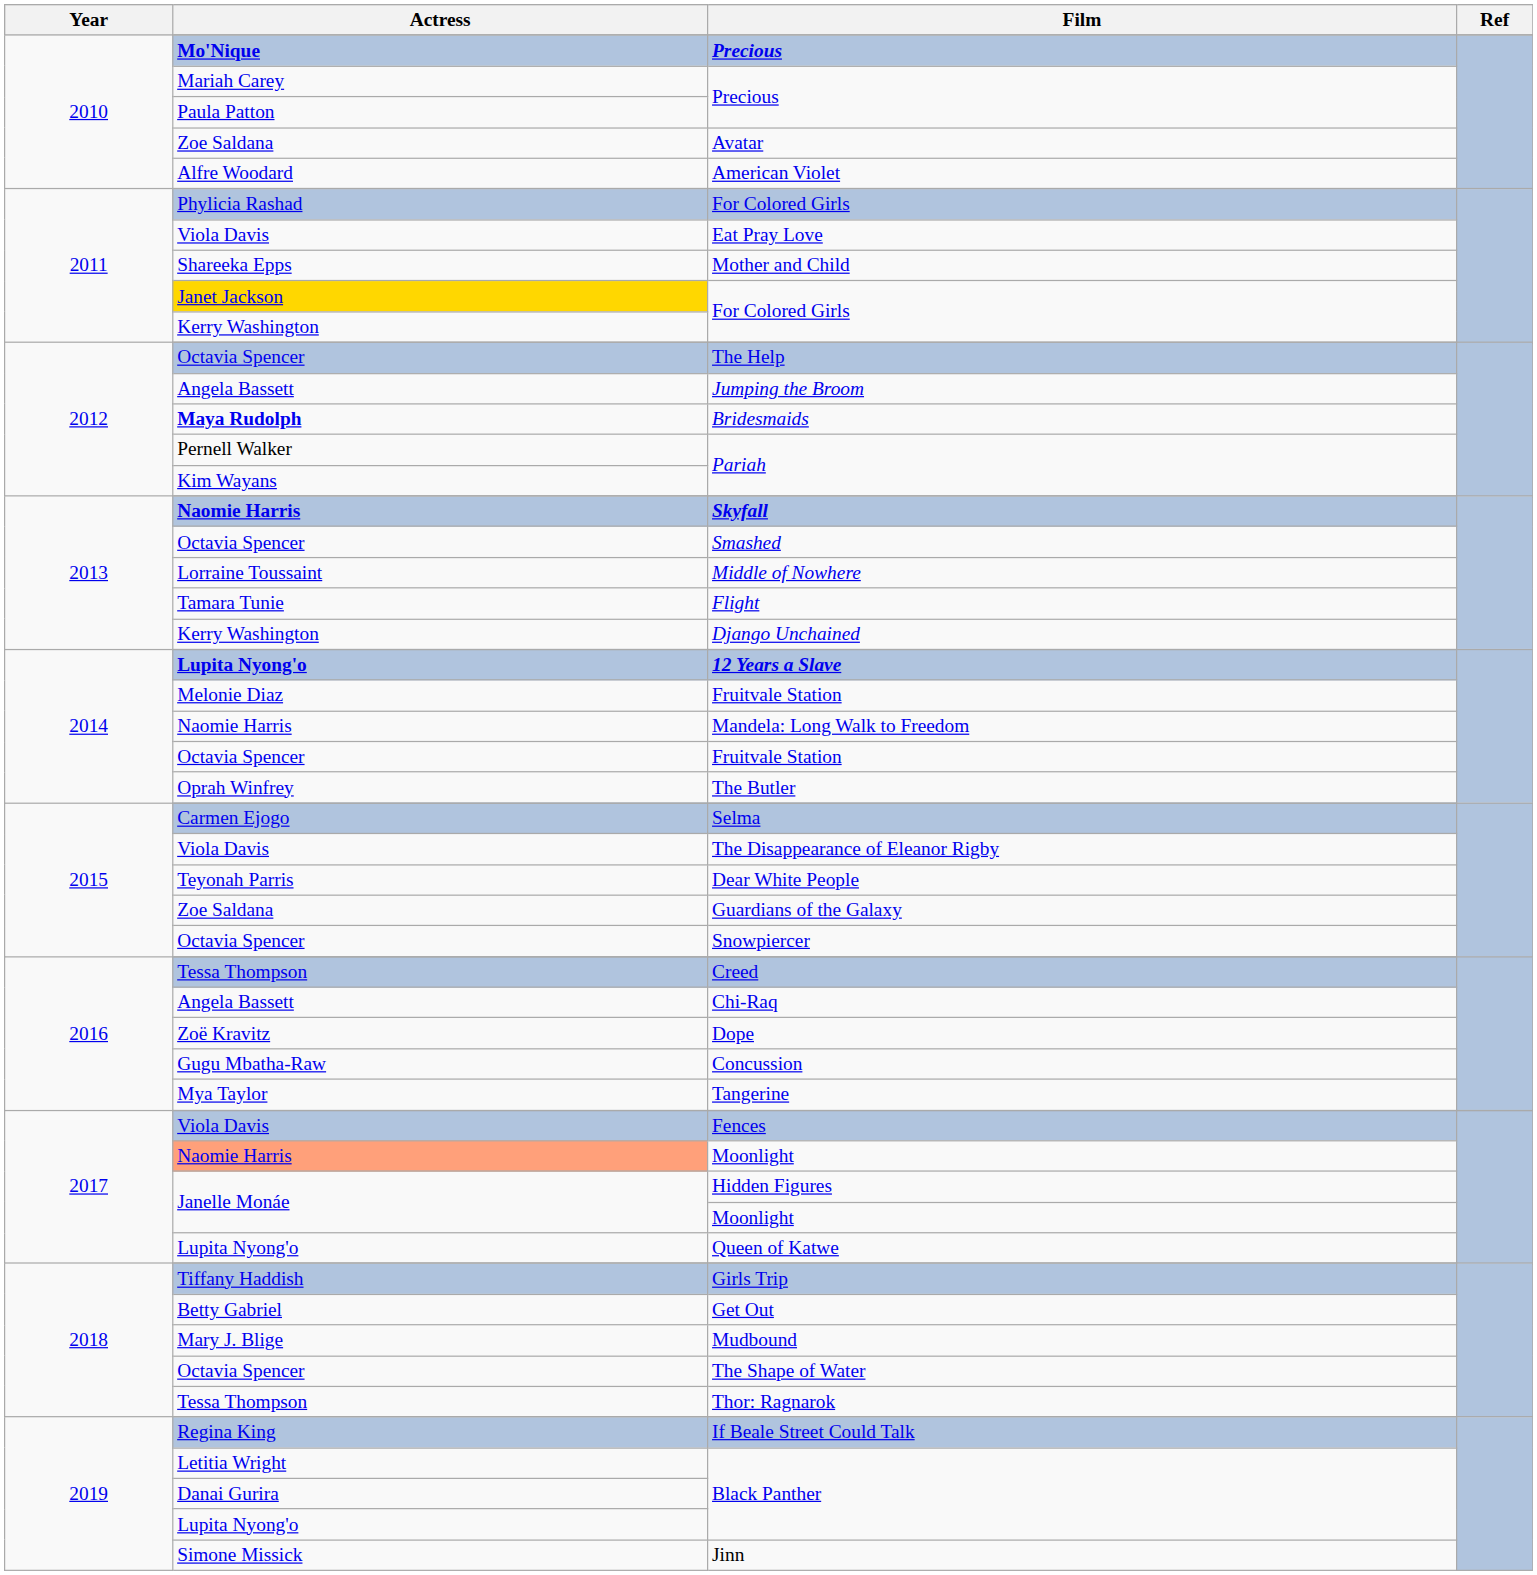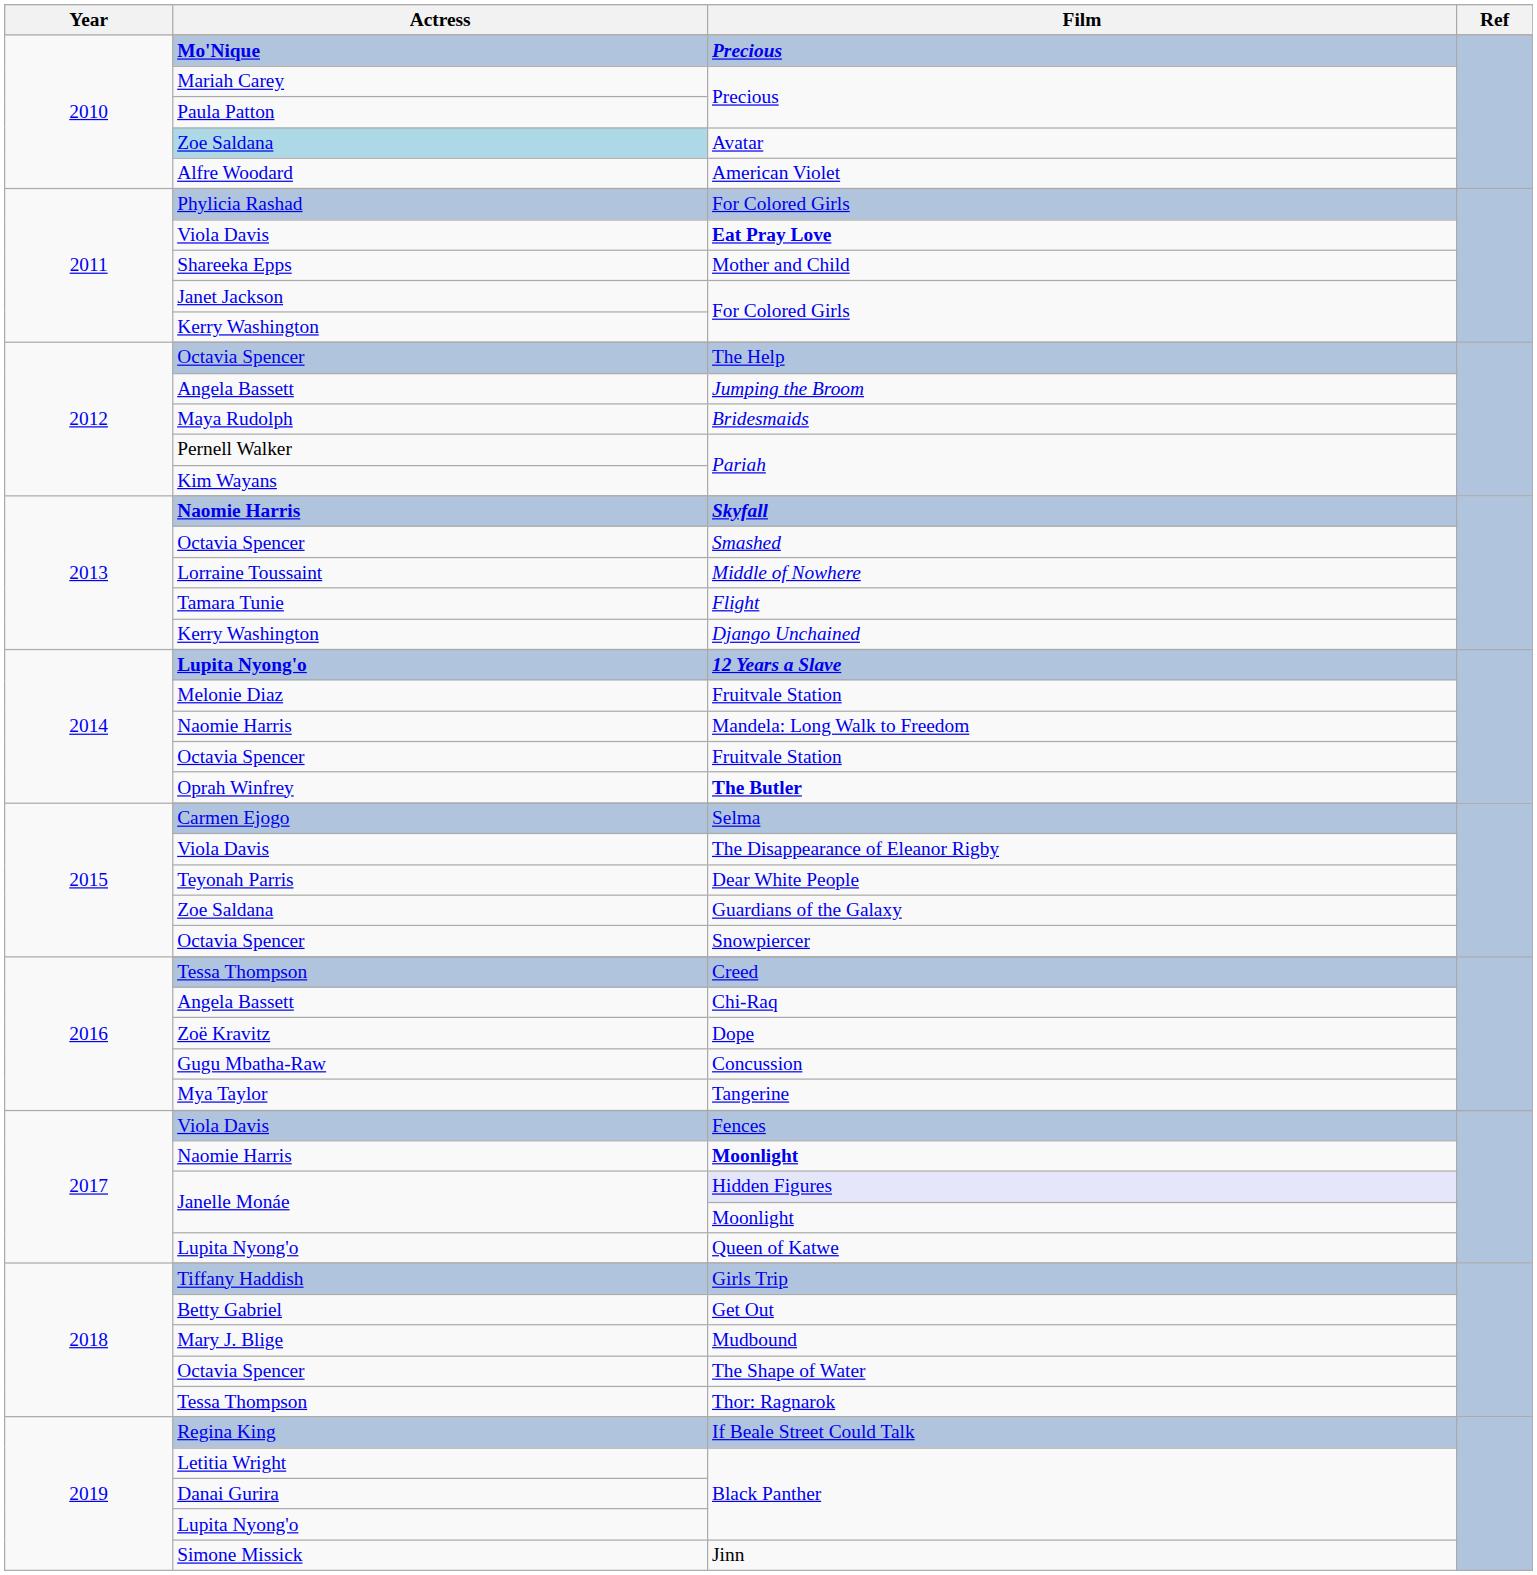(225, 142) no background -> (225, 142) lightblue background
(767, 234) normal -> (772, 234) bold
(230, 296) gold background -> (230, 296) no background
(239, 419) bold -> (235, 419) normal
(754, 787) normal -> (757, 787) bold
(234, 1155) lightsalmon background -> (234, 1155) no background
(753, 1155) normal -> (755, 1155) bold
(772, 1186) no background -> (772, 1186) lavender background
